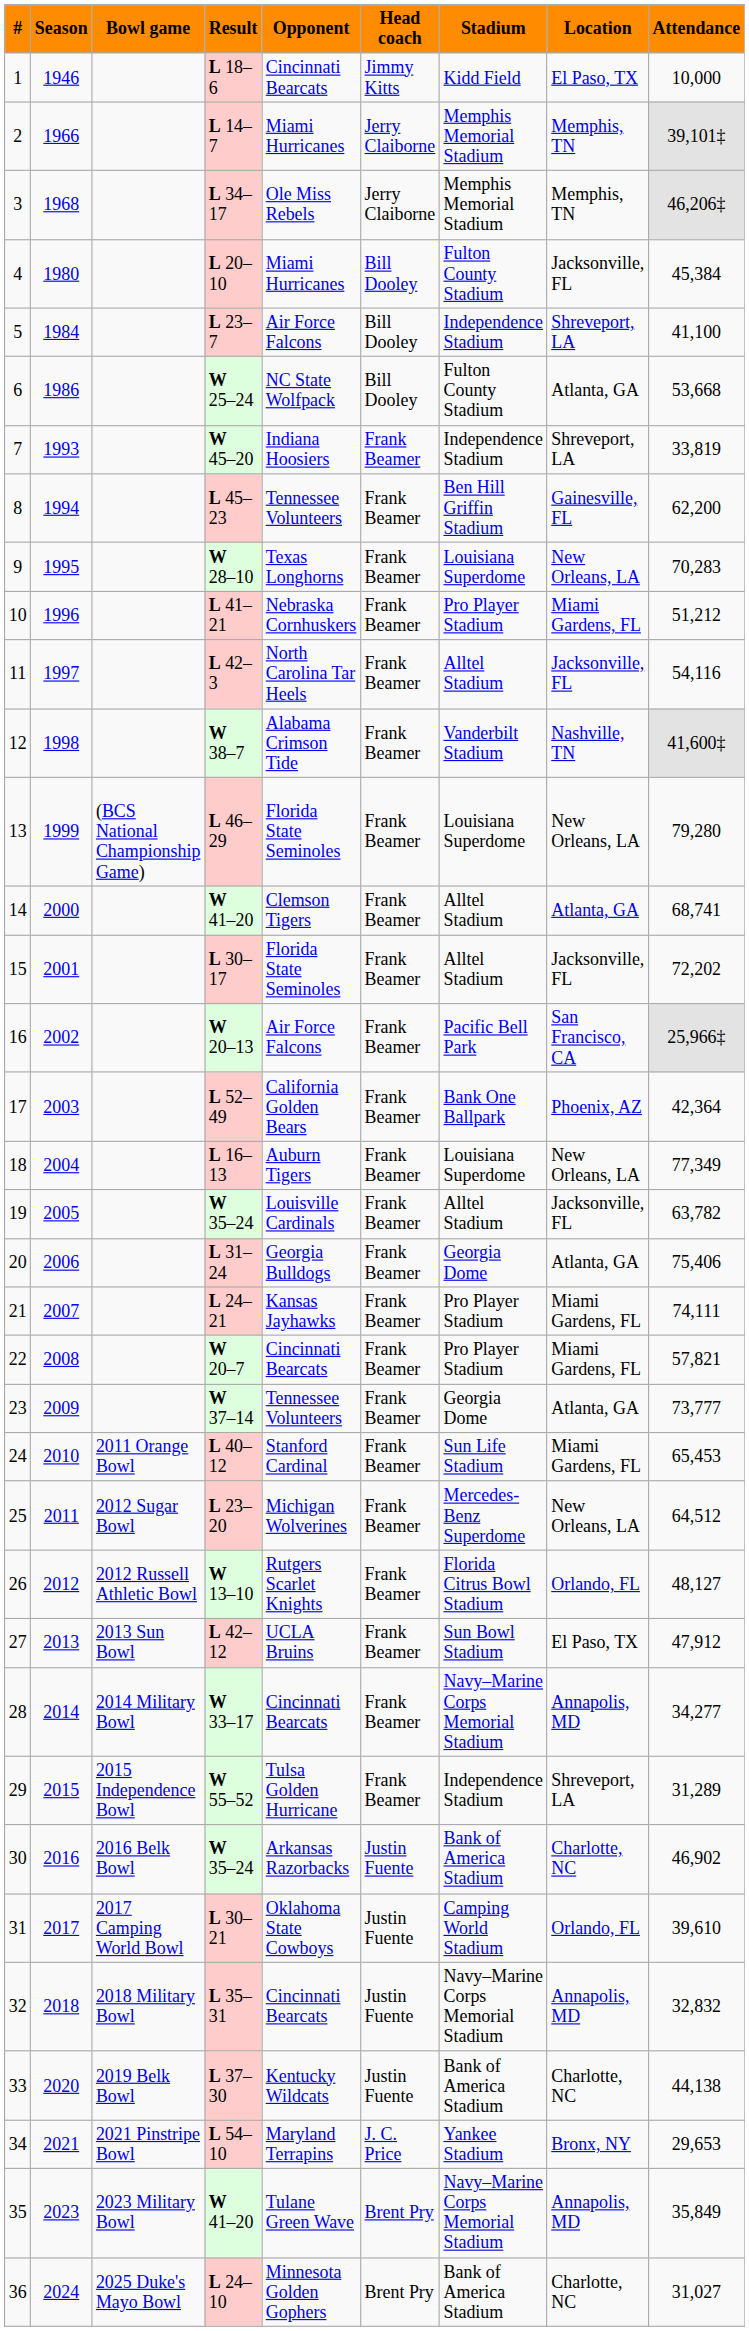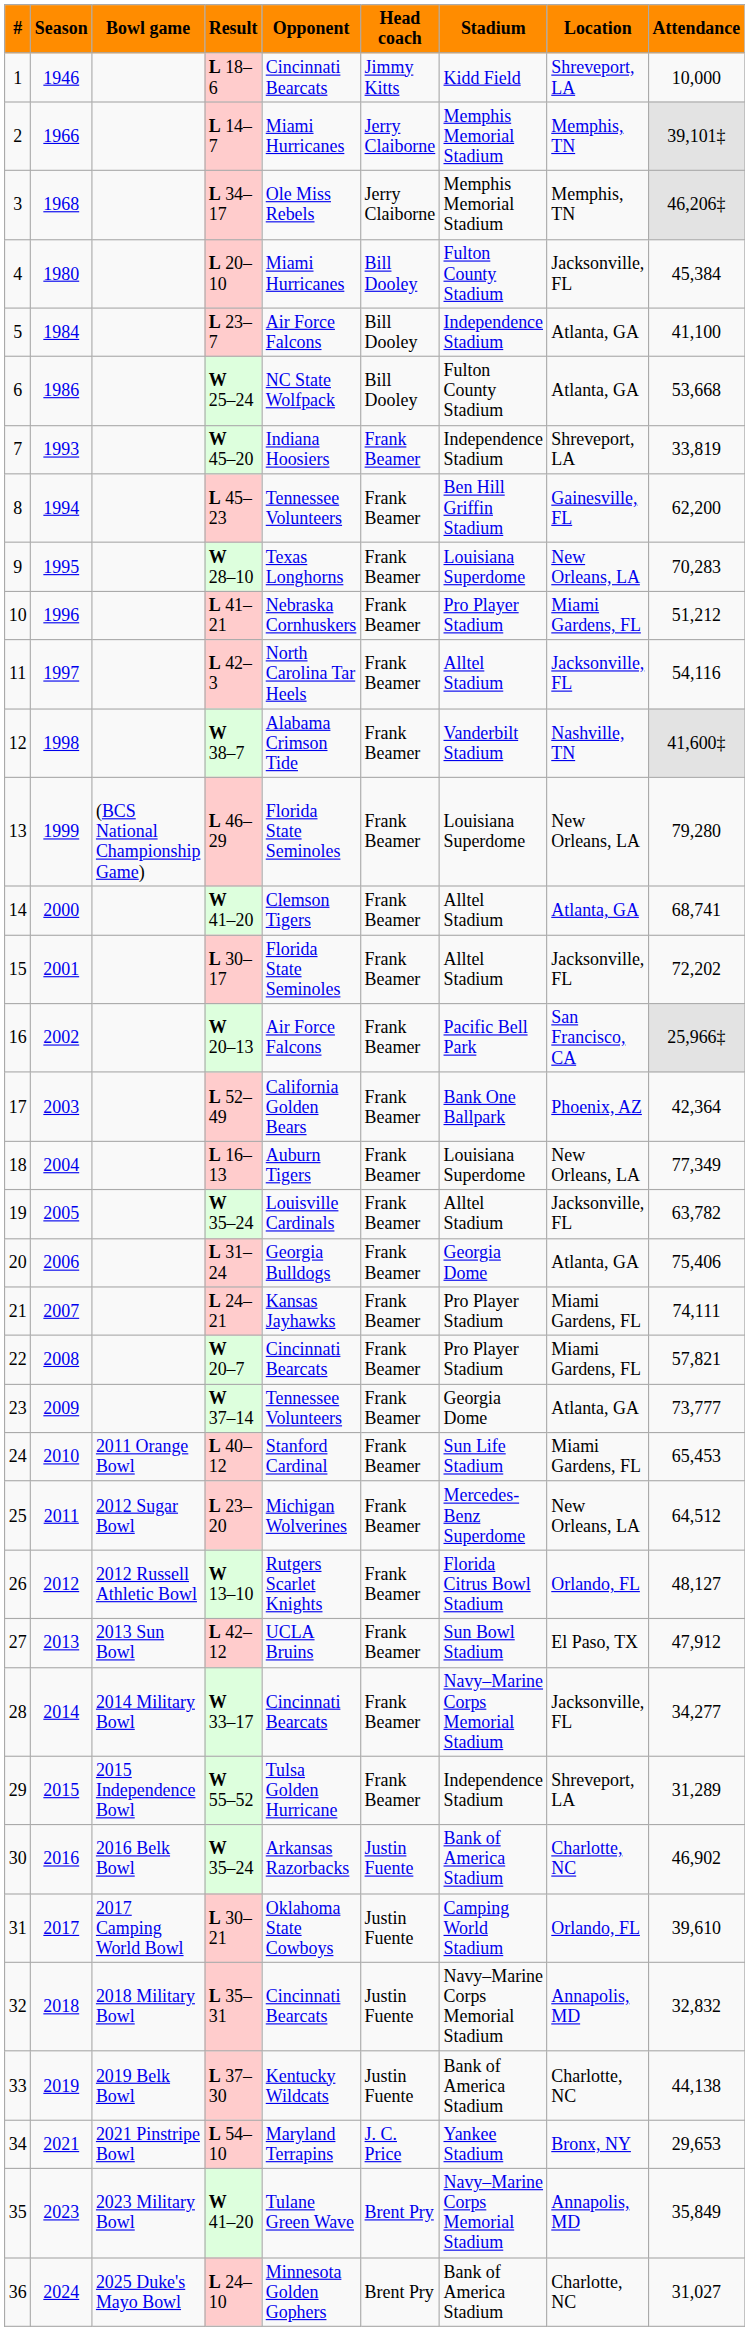(595, 77) El Paso, TX -> (593, 77) Shreveport, LA
(593, 332) Shreveport, LA -> (595, 332) Atlanta, GA
(590, 1711) Annapolis, MD -> (598, 1711) Jacksonville, FL
(61, 2085) 2020 -> (61, 2085) 2019
